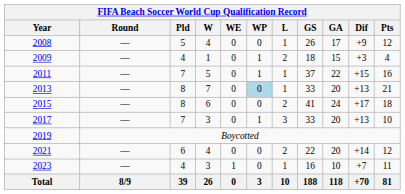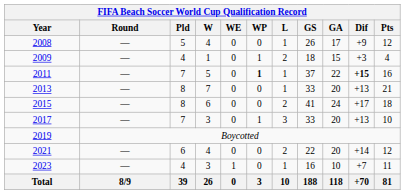(259, 74) normal -> (259, 74) bold
(362, 74) normal -> (362, 74) bold
(259, 89) lightblue background -> (259, 89) no background
